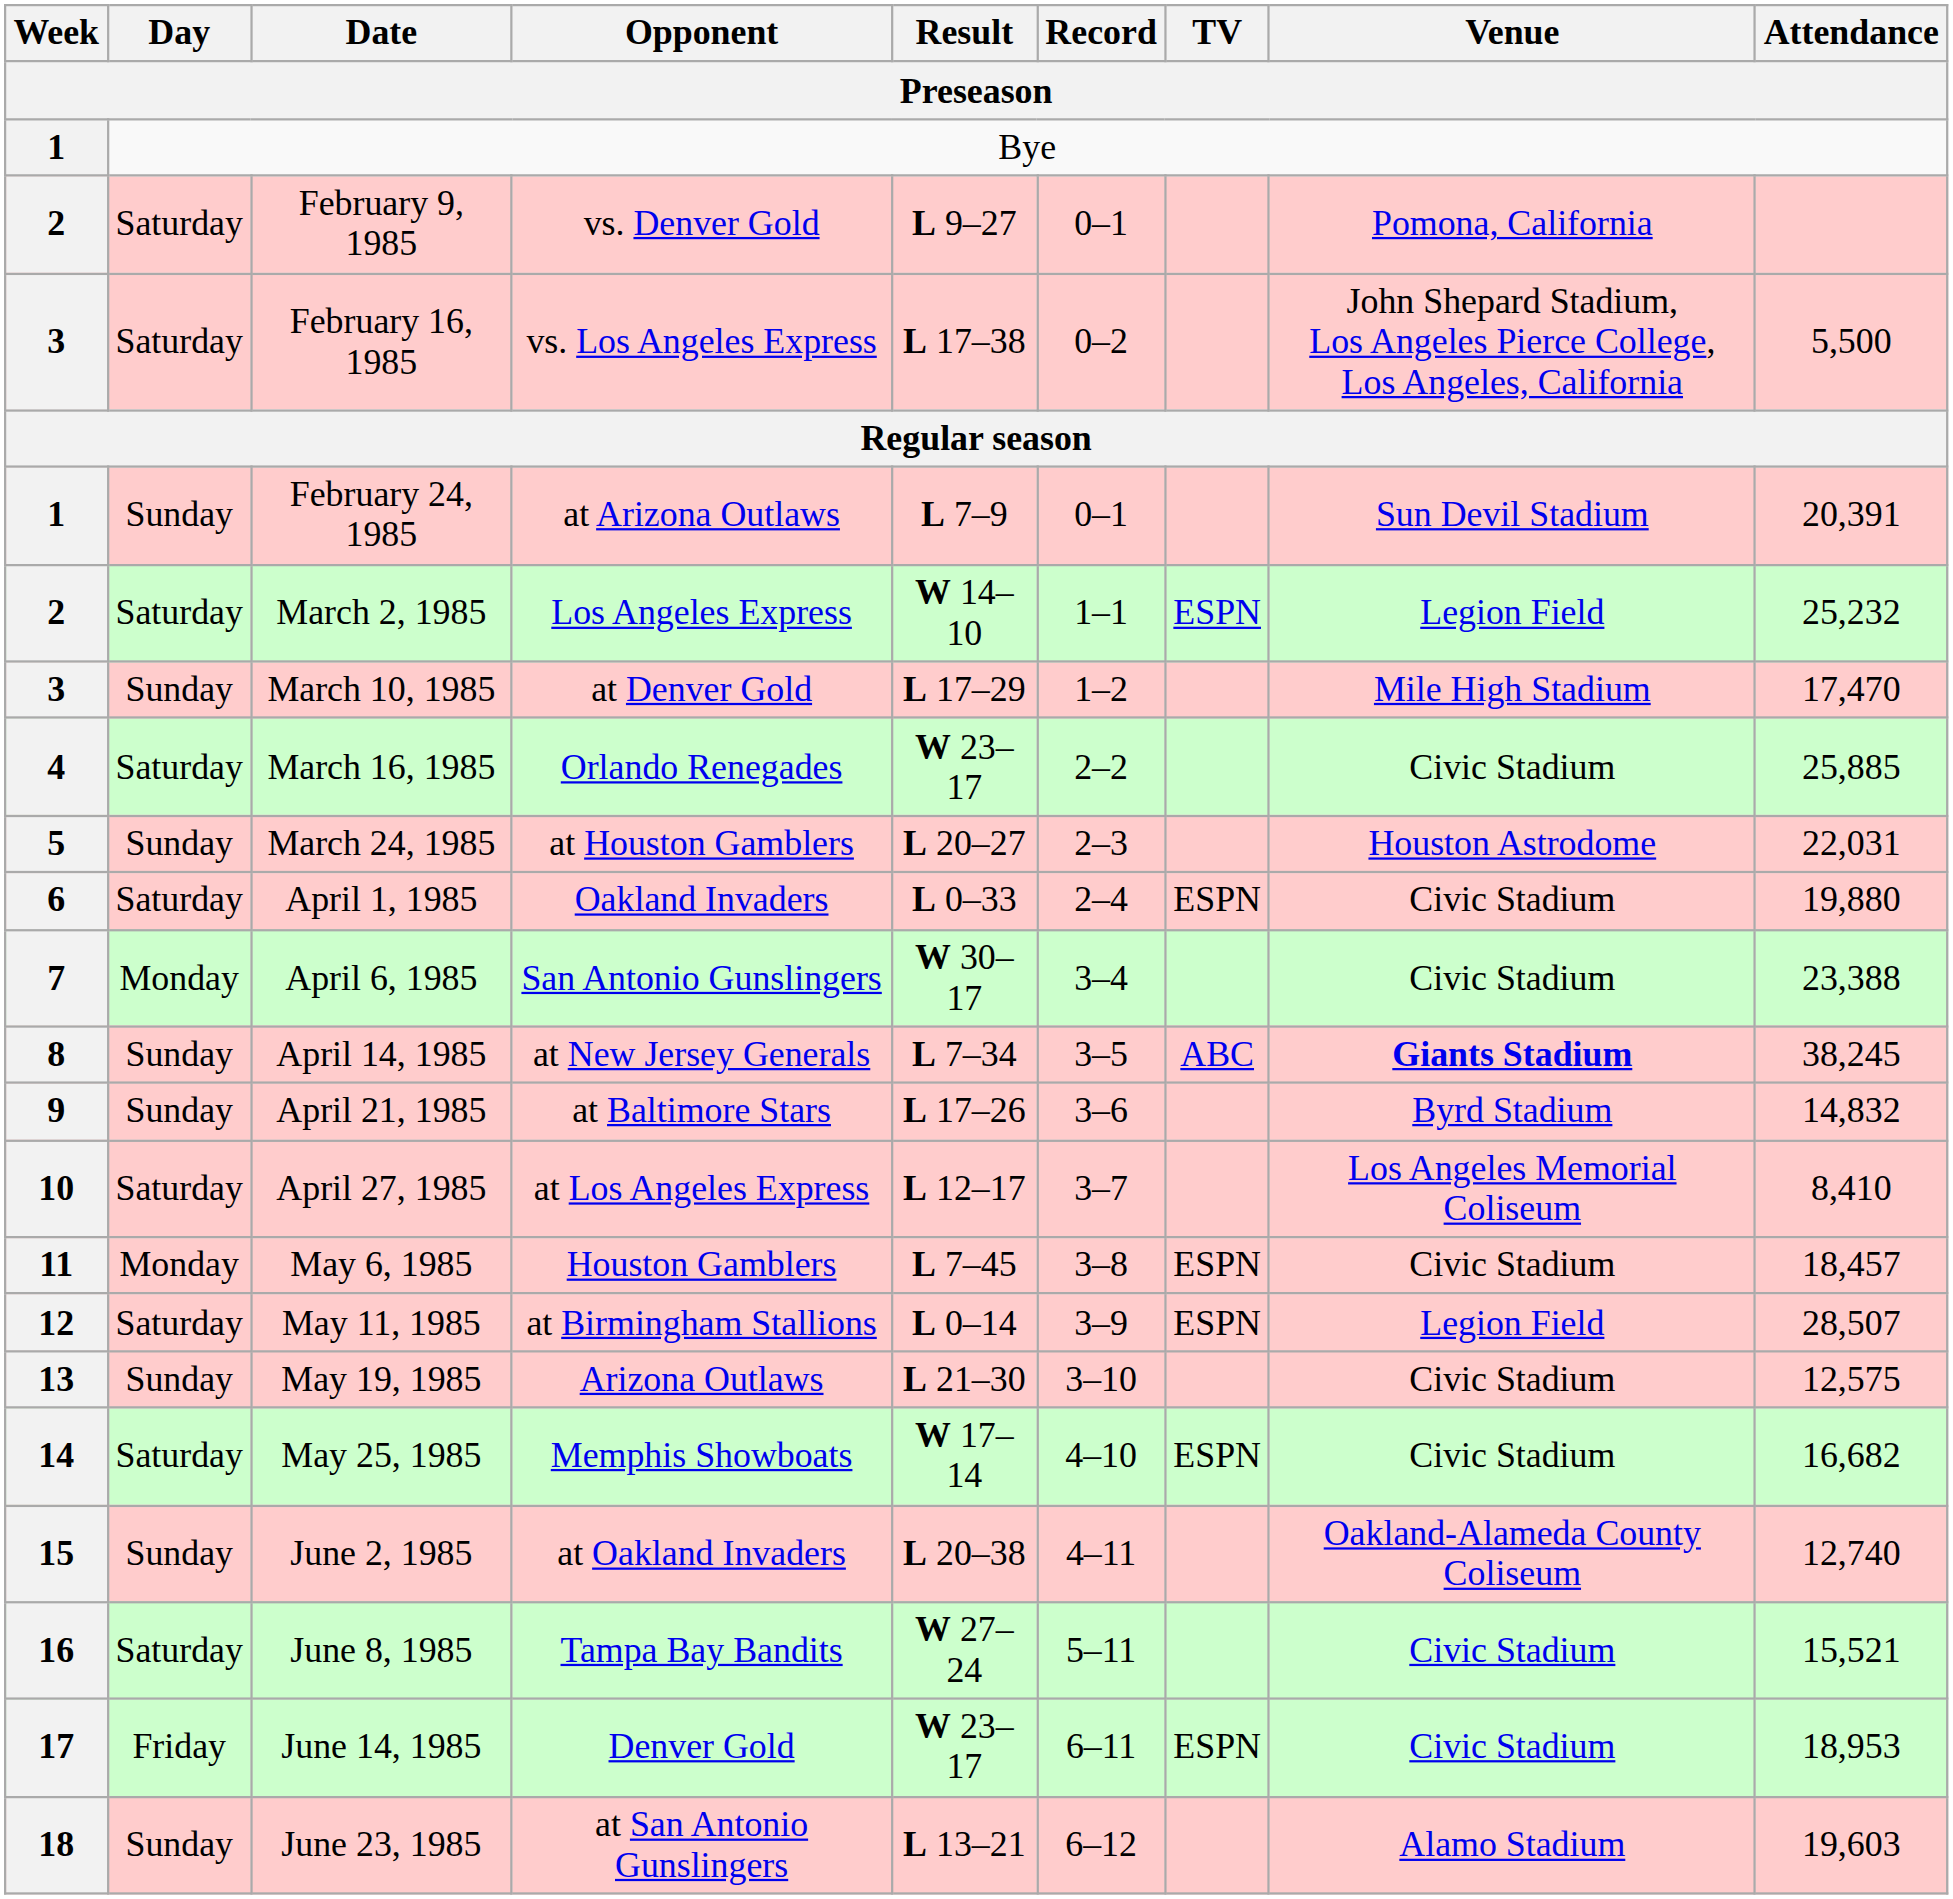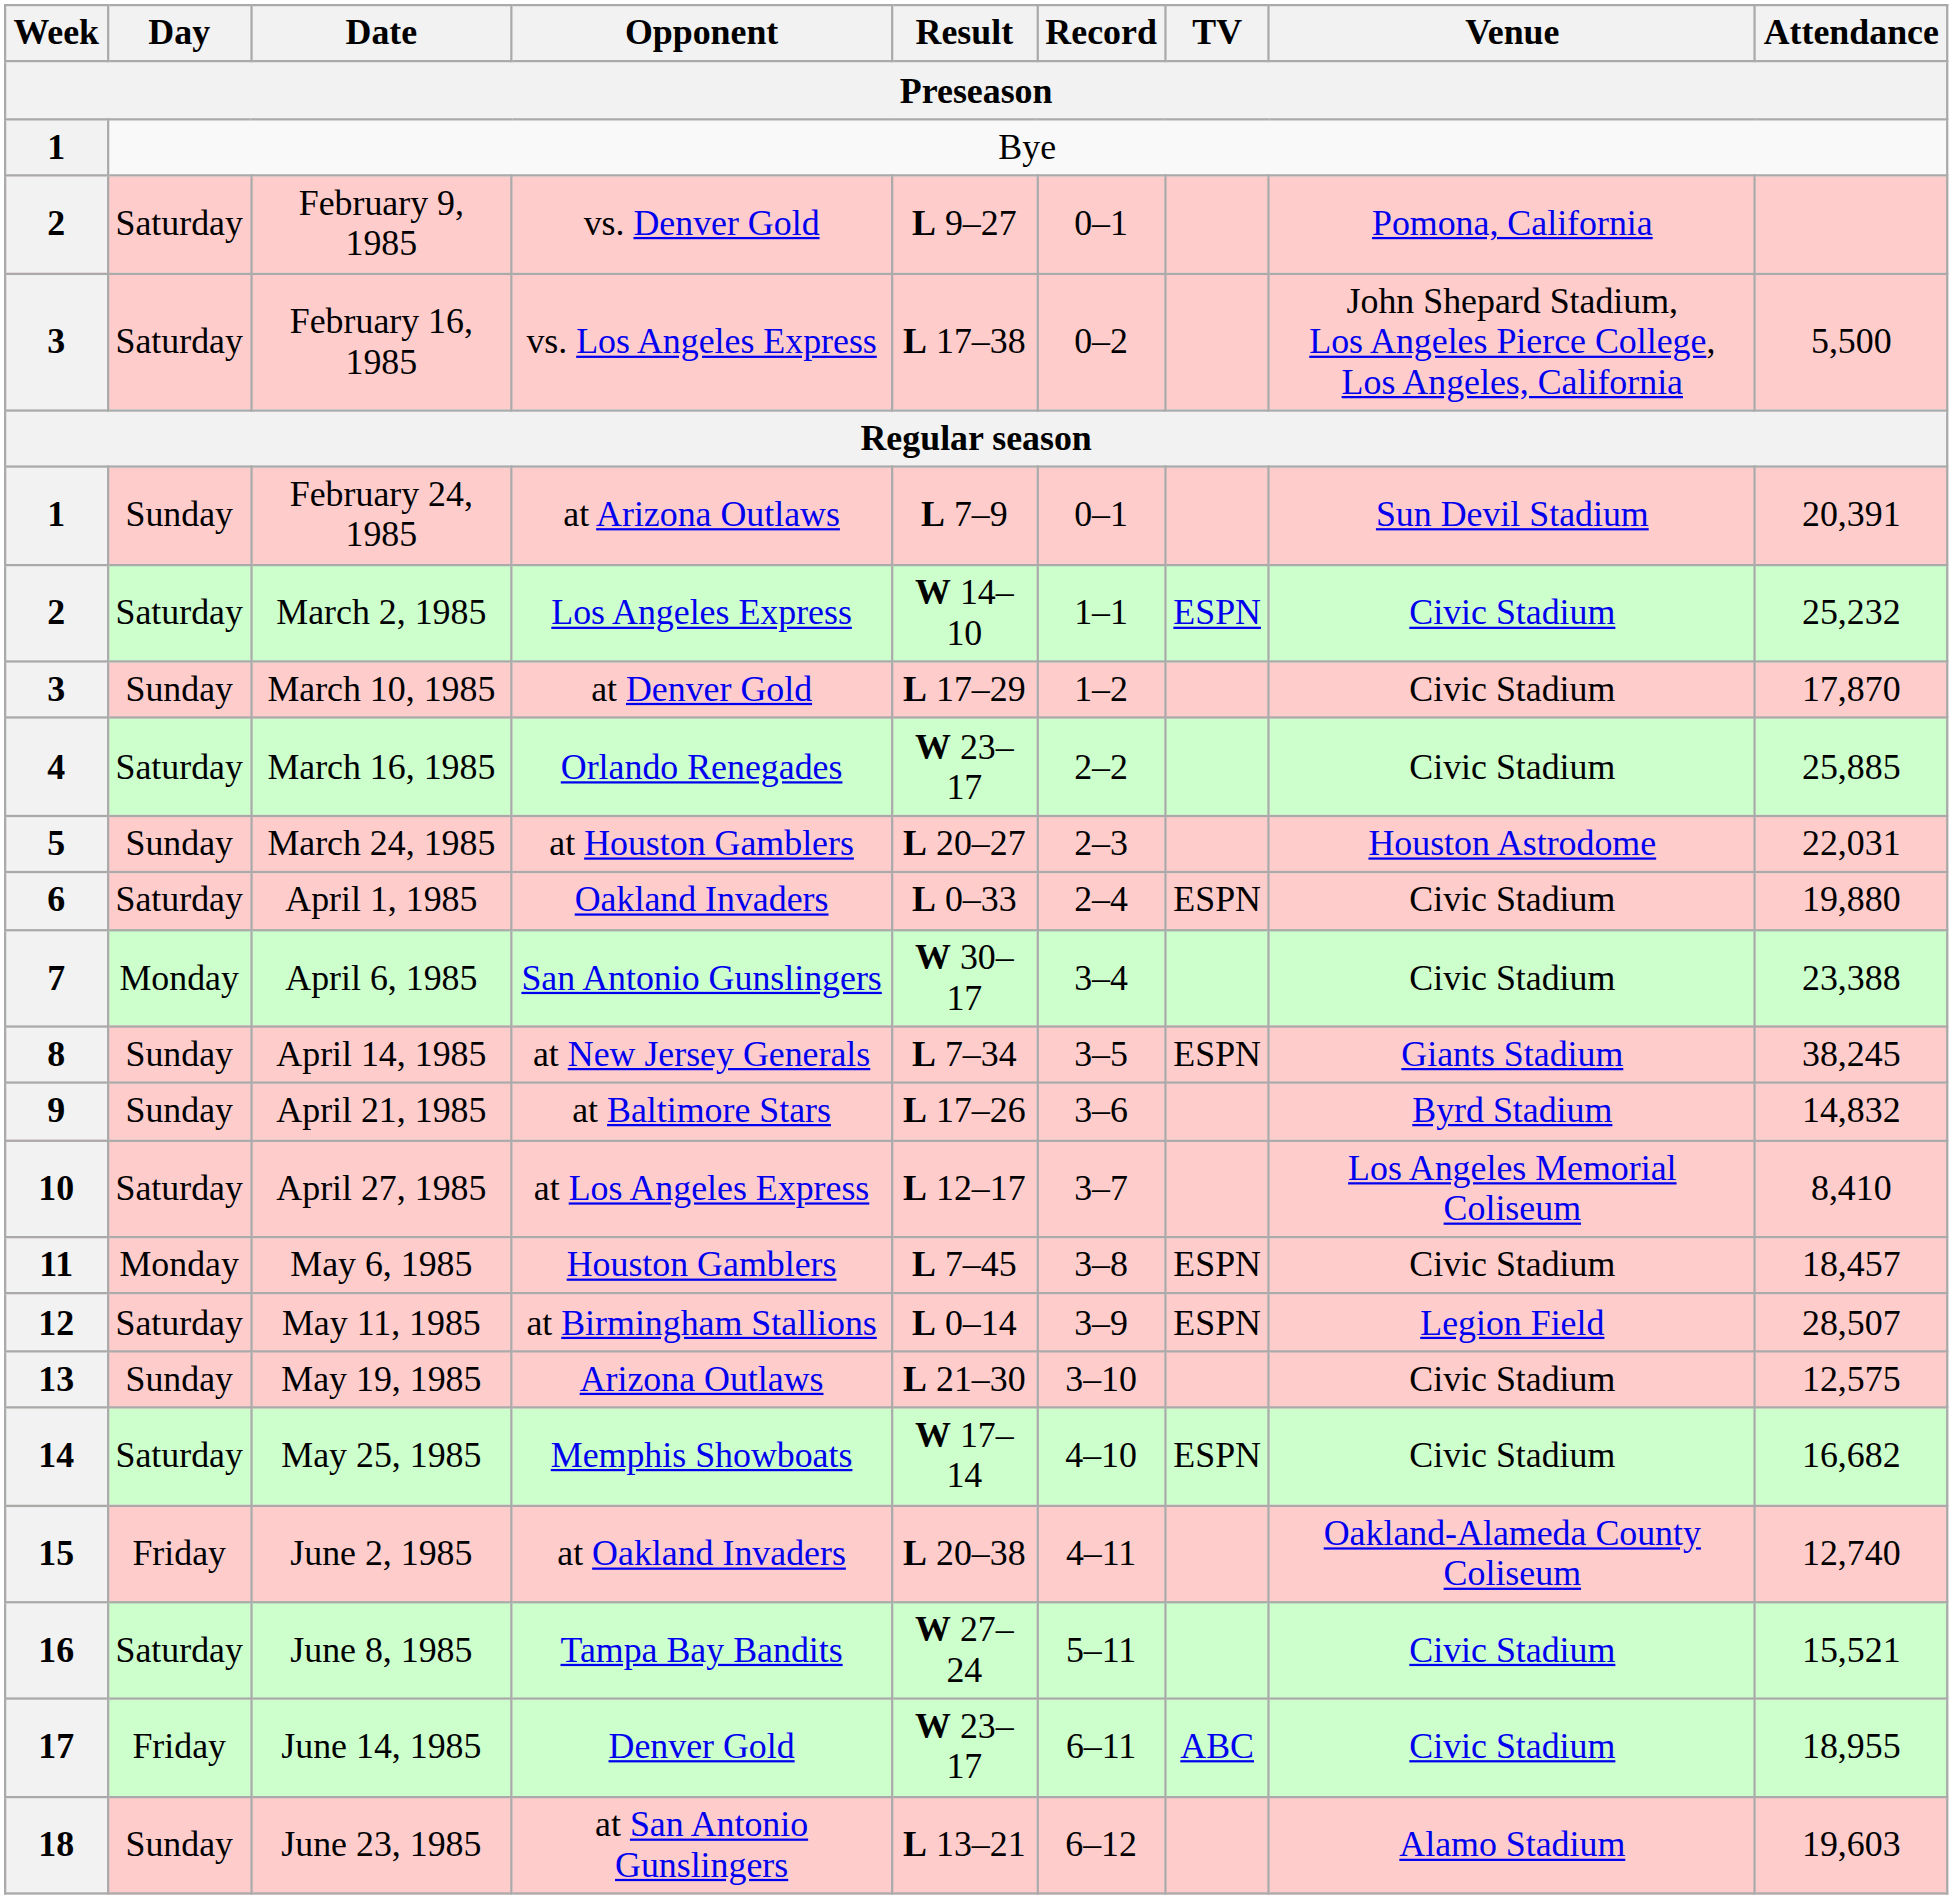(1512, 612) Legion Field -> (1512, 612) Civic Stadium
(1512, 689) Mile High Stadium -> (1512, 689) Civic Stadium
(1851, 689) 17,470 -> (1851, 689) 17,870
(1217, 1054) ABC -> (1217, 1054) ESPN
(1512, 1054) bold -> (1512, 1054) normal
(179, 1552) Sunday -> (179, 1552) Friday
(1217, 1747) ESPN -> (1217, 1747) ABC
(1851, 1747) 18,953 -> (1851, 1747) 18,955
